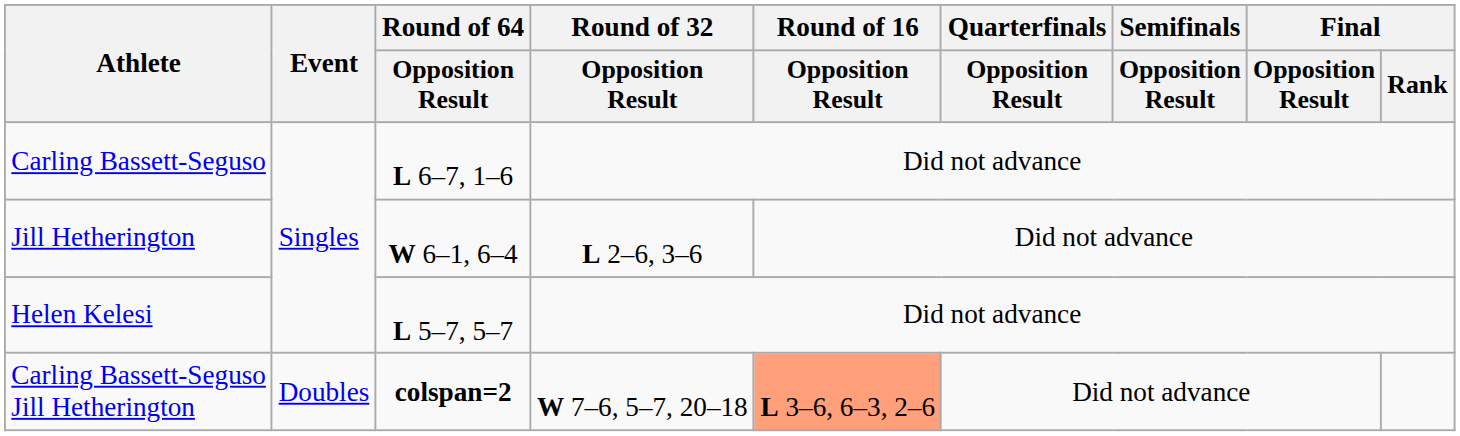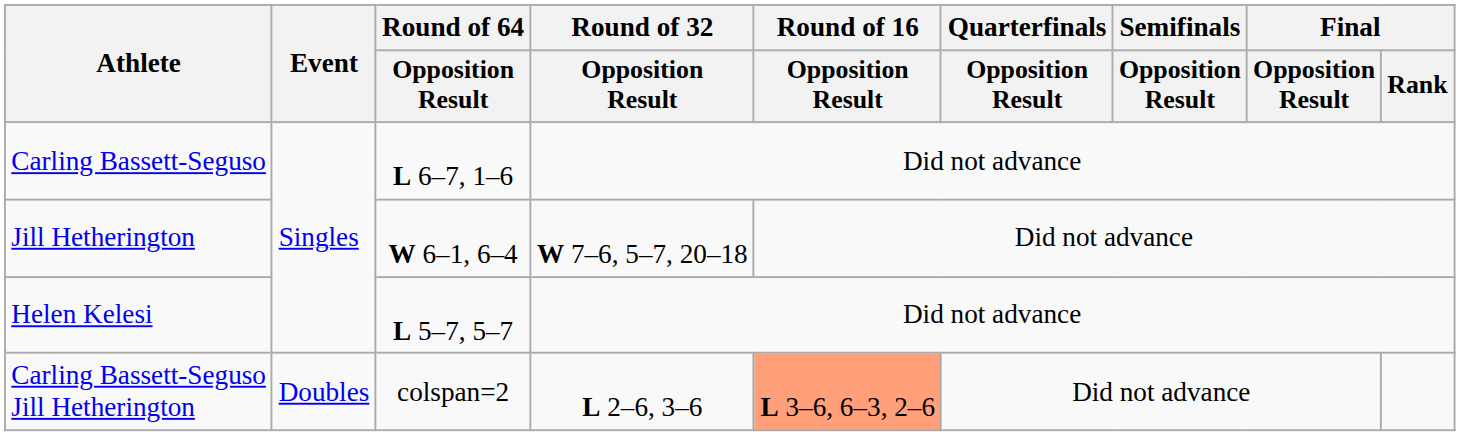(642, 254) L 2–6, 3–6 -> (642, 254) W 7–6, 5–7, 20–18
(453, 392) bold -> (453, 392) normal
(642, 408) W 7–6, 5–7, 20–18 -> (642, 408) L 2–6, 3–6
